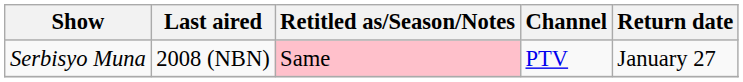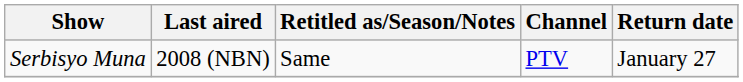(305, 58) pink background -> (305, 58) no background
